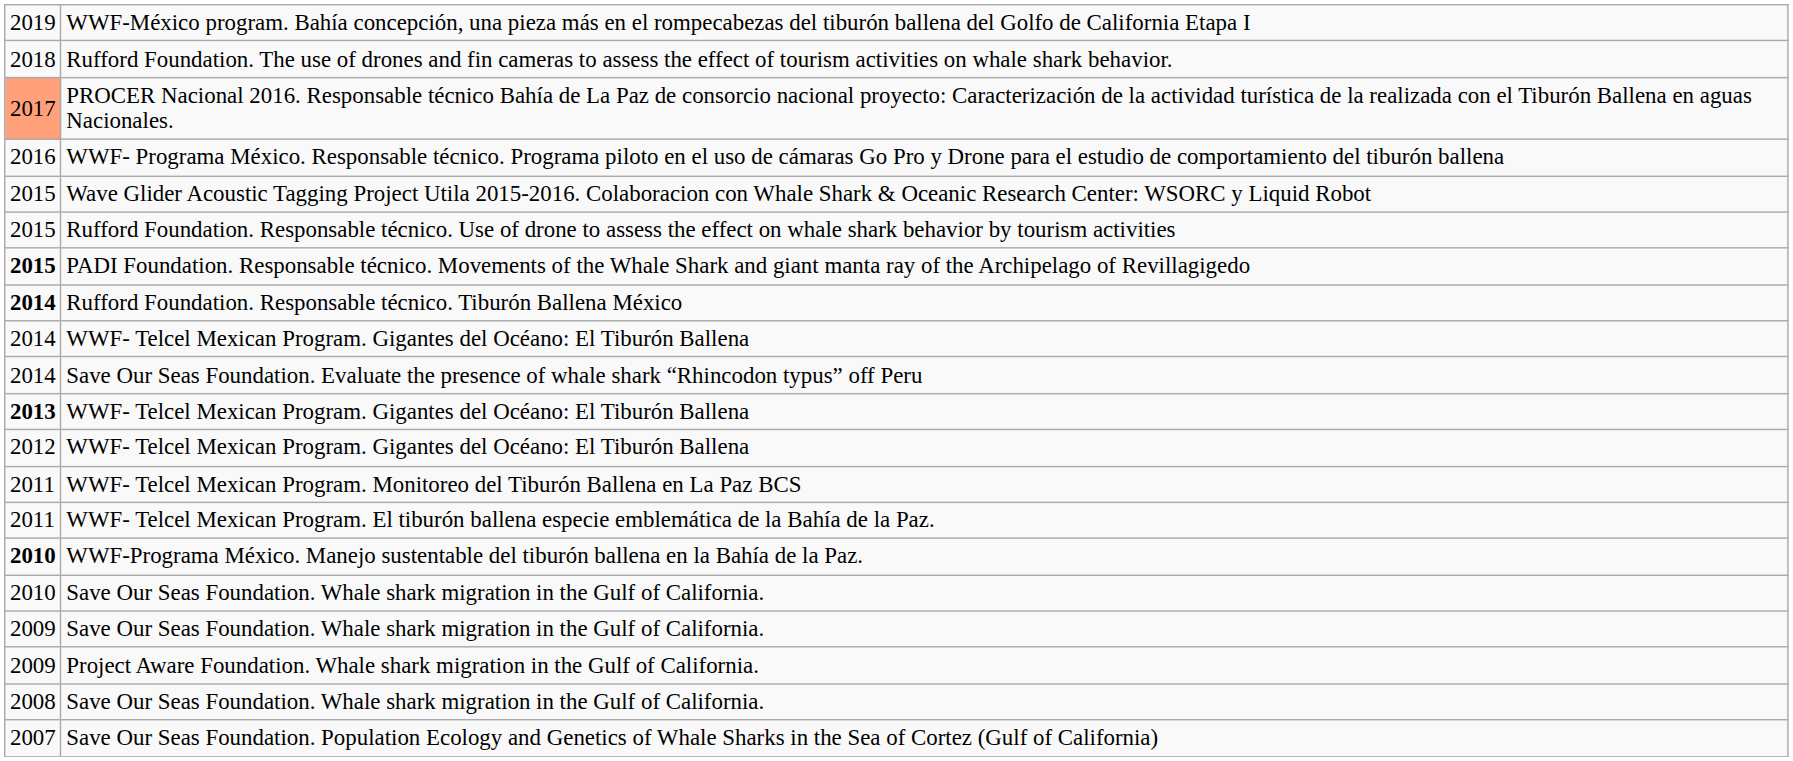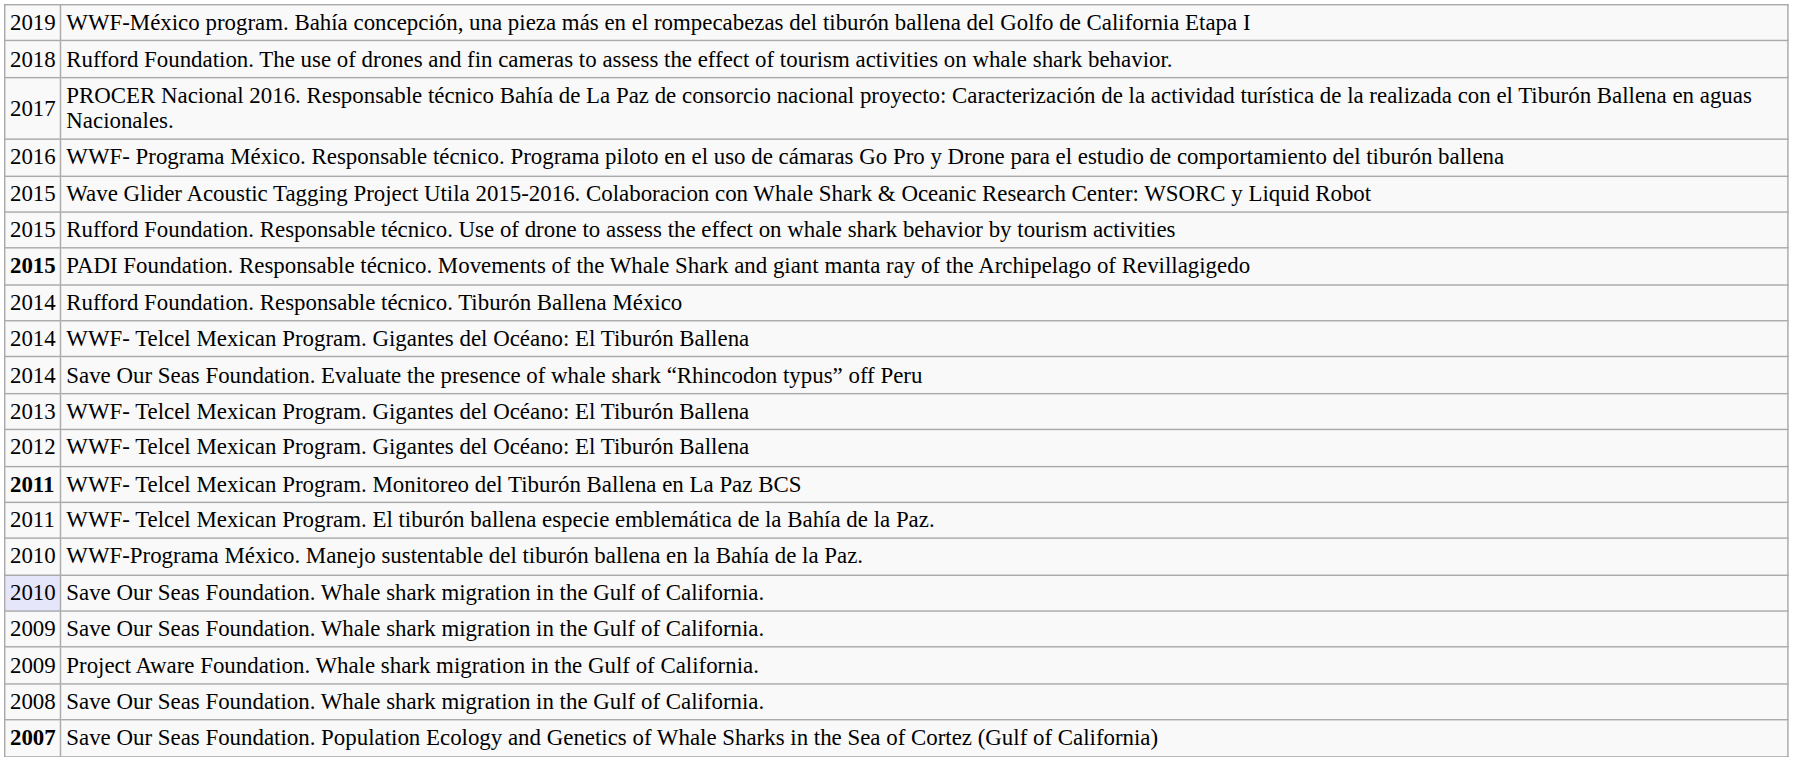(33, 108) lightsalmon background -> (33, 108) no background
(33, 302) bold -> (33, 302) normal
(33, 411) bold -> (33, 411) normal
(32, 483) normal -> (32, 483) bold
(33, 556) bold -> (33, 556) normal
(33, 592) no background -> (33, 592) lavender background
(33, 737) normal -> (33, 737) bold
